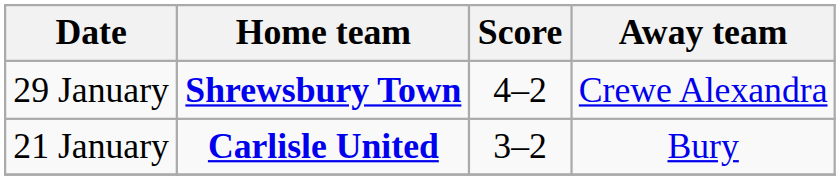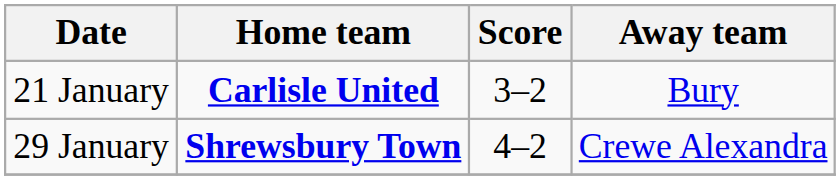rows swapped: (91, 145) <-> (91, 89)
